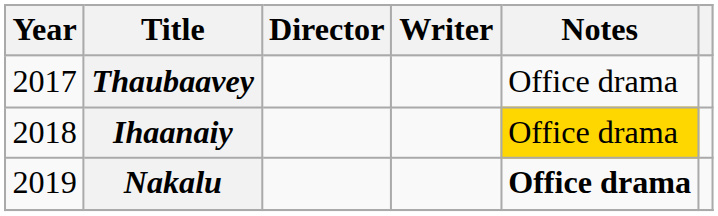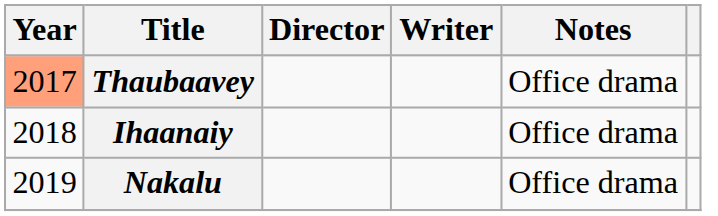(45, 81) no background -> (45, 81) lightsalmon background
(593, 132) gold background -> (593, 132) no background
(600, 183) bold -> (593, 183) normal
